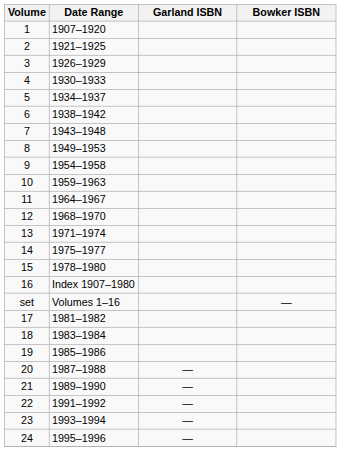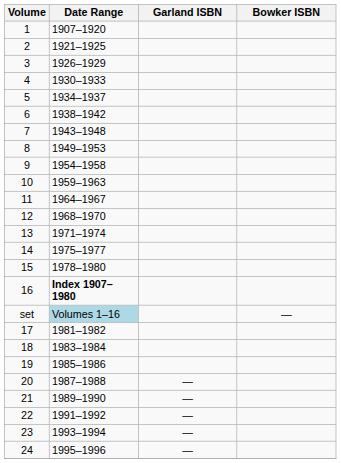(93, 285) normal -> (82, 291) bold
(86, 302) no background -> (86, 314) lightblue background
